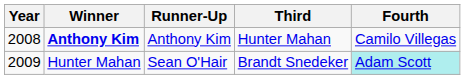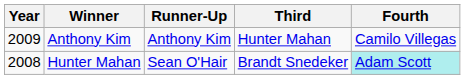(24, 39) 2008 -> (24, 39) 2009
(93, 39) bold -> (89, 39) normal
(24, 62) 2009 -> (24, 62) 2008
